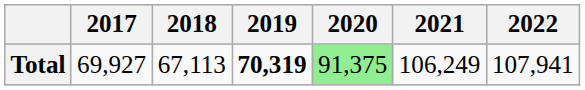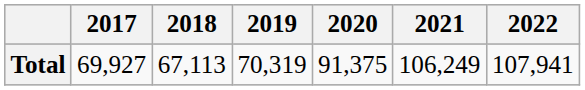(272, 64) bold -> (272, 64) normal
(353, 64) lightgreen background -> (353, 64) no background
